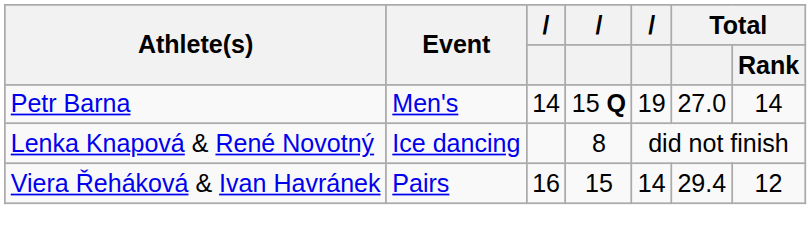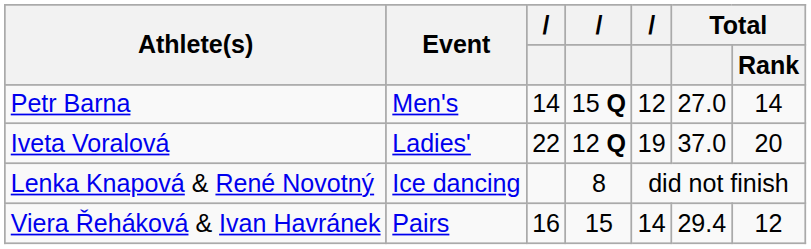(652, 104) 19 -> (652, 104) 12
+ row: (90, 144)
